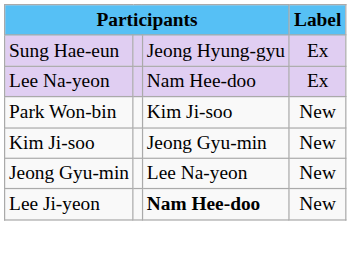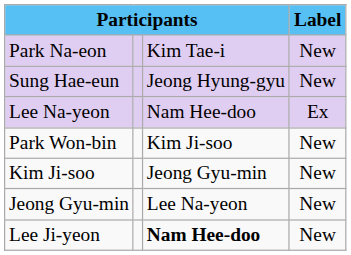+ row: (58, 50)
(318, 50) Ex -> (318, 81) New
